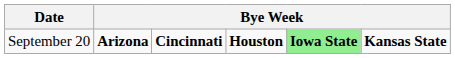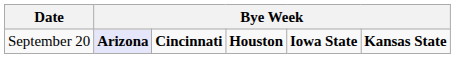(123, 41) no background -> (123, 41) lavender background
(324, 41) lightgreen background -> (324, 41) no background
